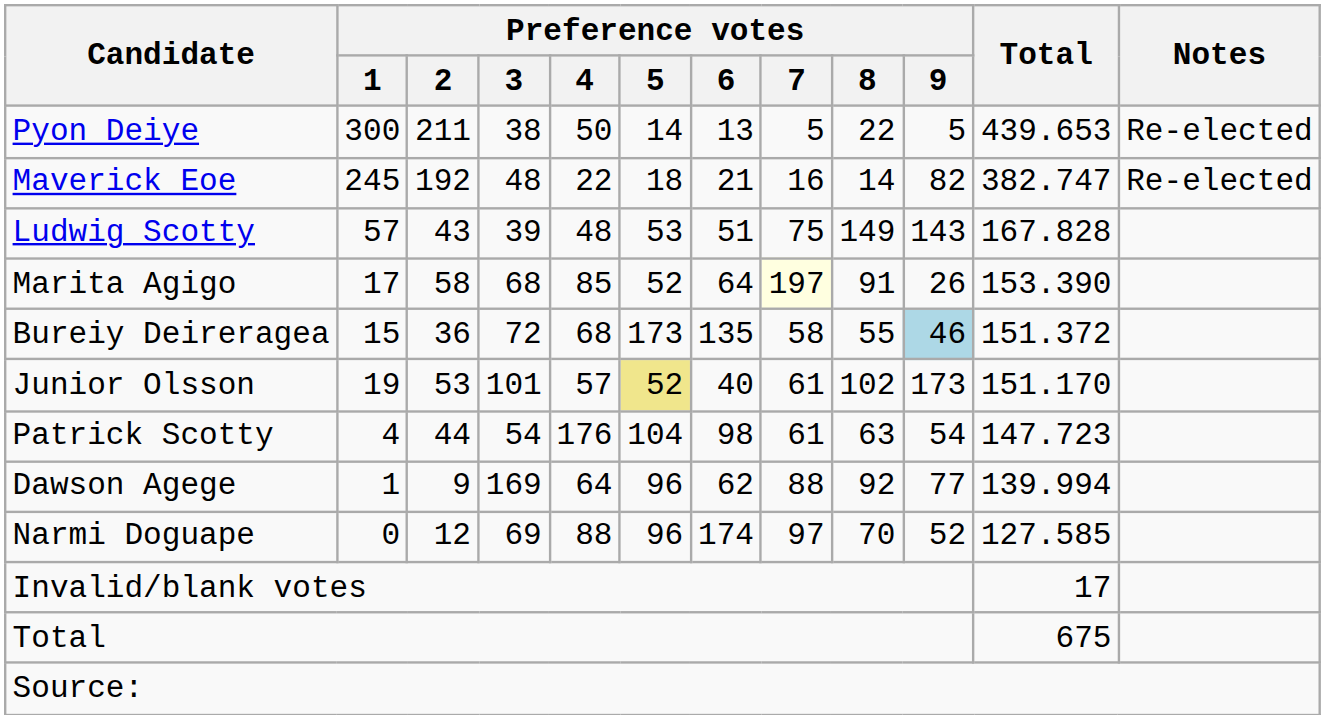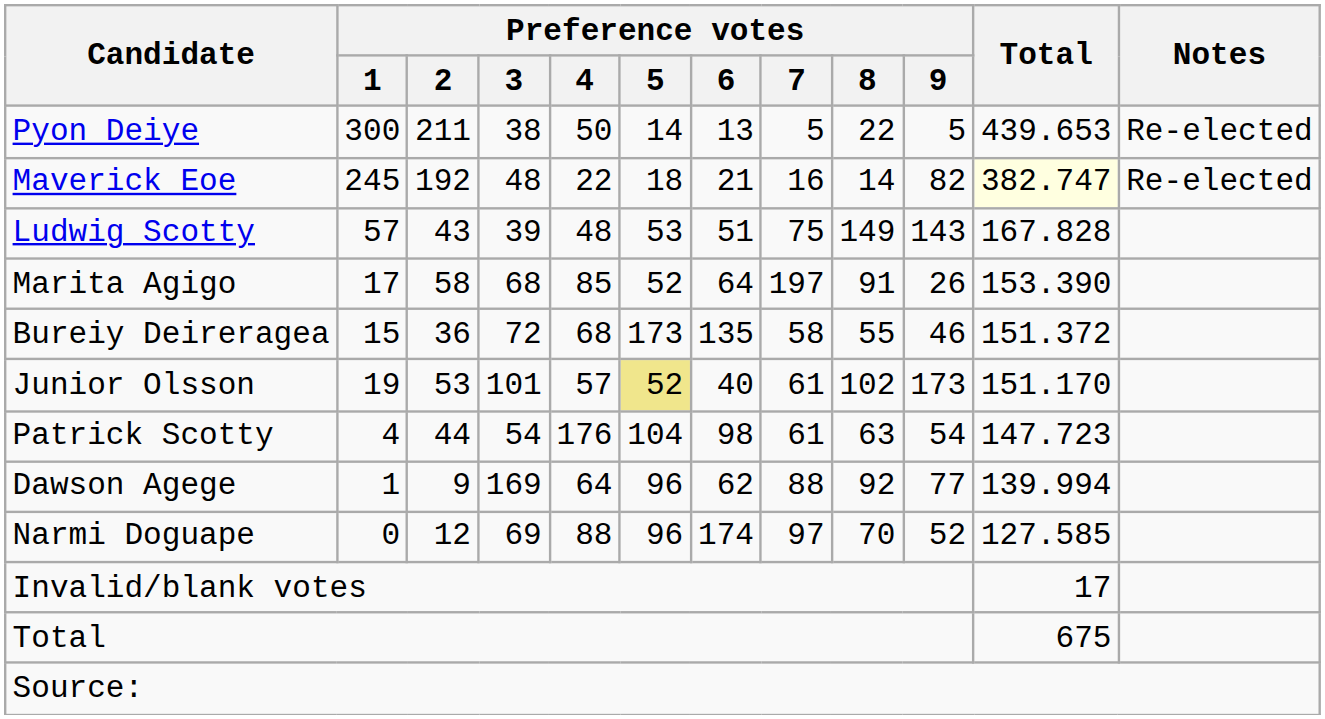(1046, 182) no background -> (1046, 182) lightyellow background
(797, 284) lightyellow background -> (797, 284) no background
(947, 334) lightblue background -> (947, 334) no background
